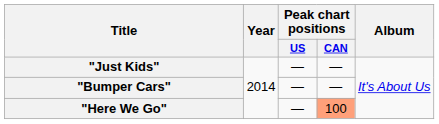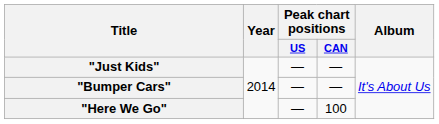(336, 108) lightsalmon background -> (336, 108) no background
